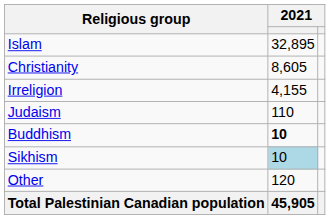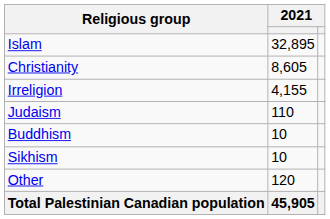(279, 135) bold -> (279, 135) normal
(279, 157) lightblue background -> (279, 157) no background
